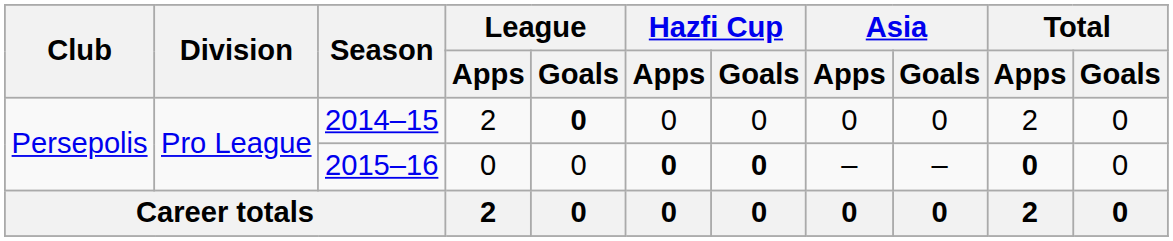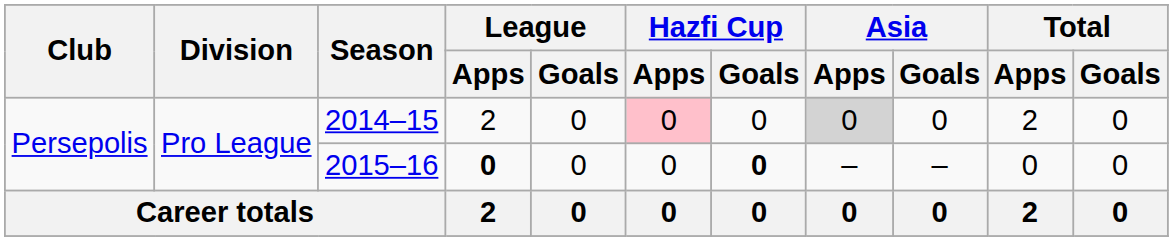(578, 119) bold -> (578, 119) normal
(669, 119) no background -> (669, 119) pink background
(849, 119) no background -> (849, 119) lightgrey background
(488, 166) normal -> (488, 166) bold
(669, 166) bold -> (669, 166) normal
(1030, 166) bold -> (1030, 166) normal
